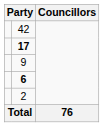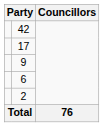(24, 46) bold -> (24, 46) normal
(24, 79) bold -> (24, 79) normal
